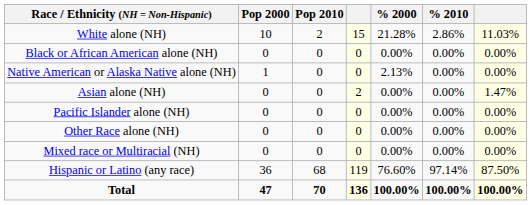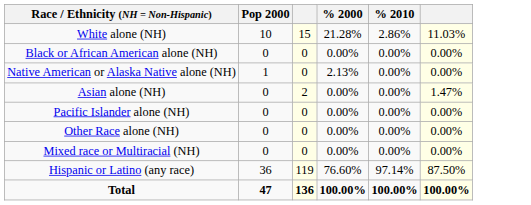- column: (320, 14)
